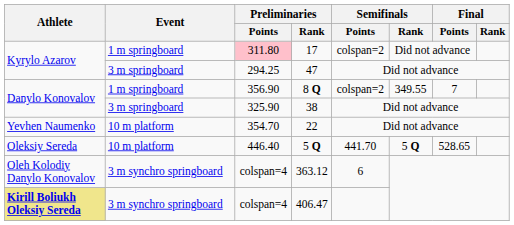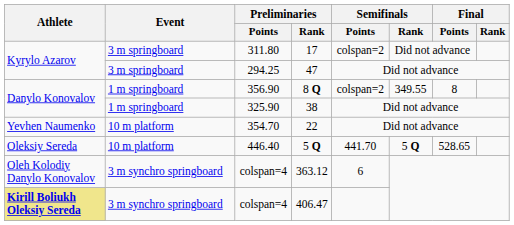(146, 51) 1 m springboard -> (146, 51) 3 m springboard
(263, 51) pink background -> (263, 51) no background
(454, 89) 7 -> (454, 89) 8
(146, 108) 3 m springboard -> (146, 108) 1 m springboard
